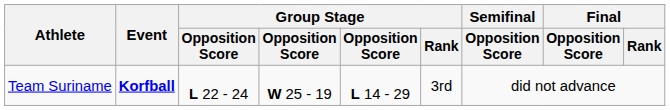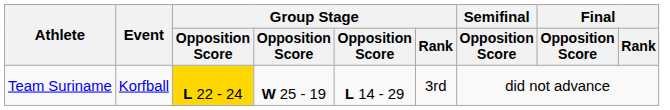(147, 86) bold -> (144, 86) normal
(219, 94) no background -> (213, 94) gold background
